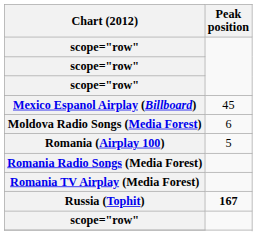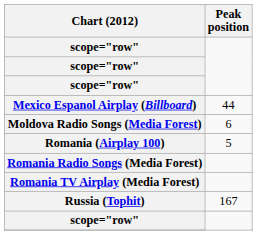(228, 104) 45 -> (228, 104) 44
(228, 201) bold -> (228, 201) normal
